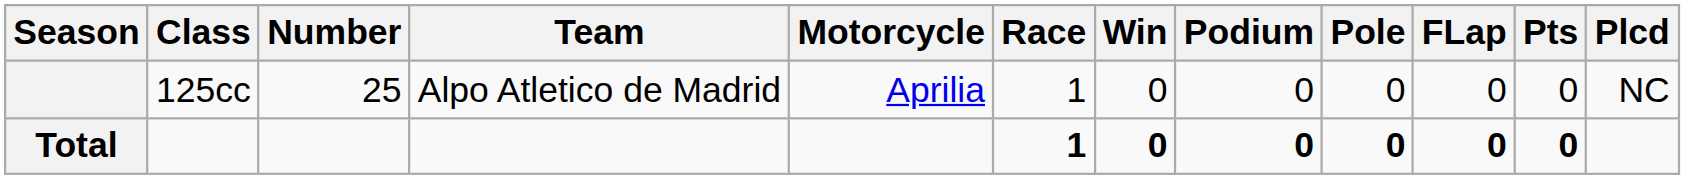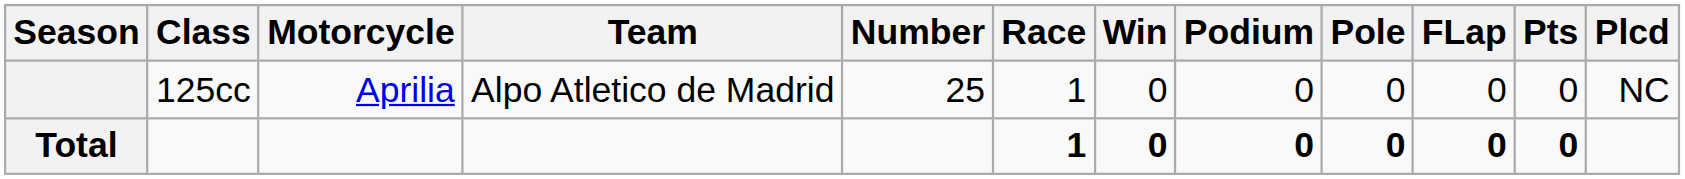columns swapped: (891, 32) <-> (334, 32)
